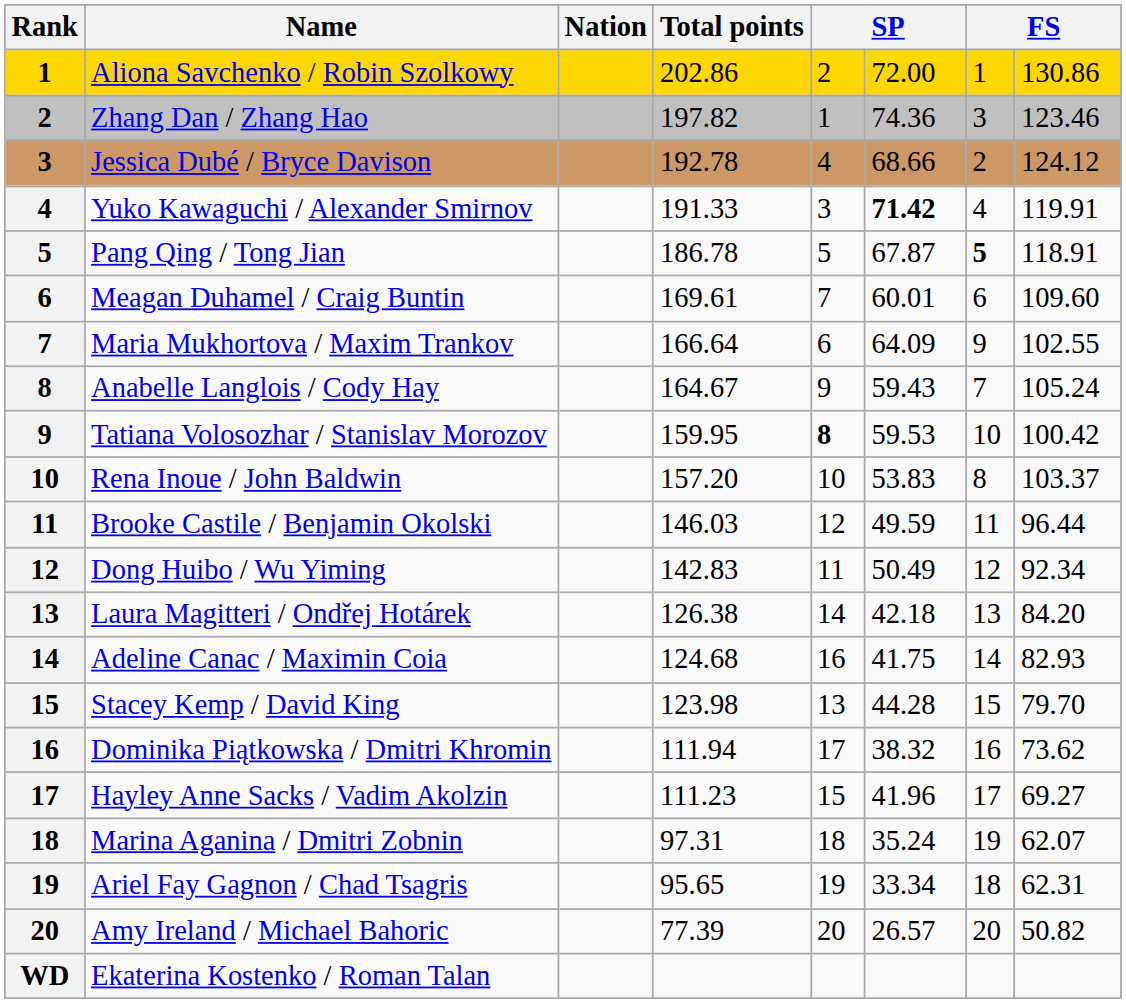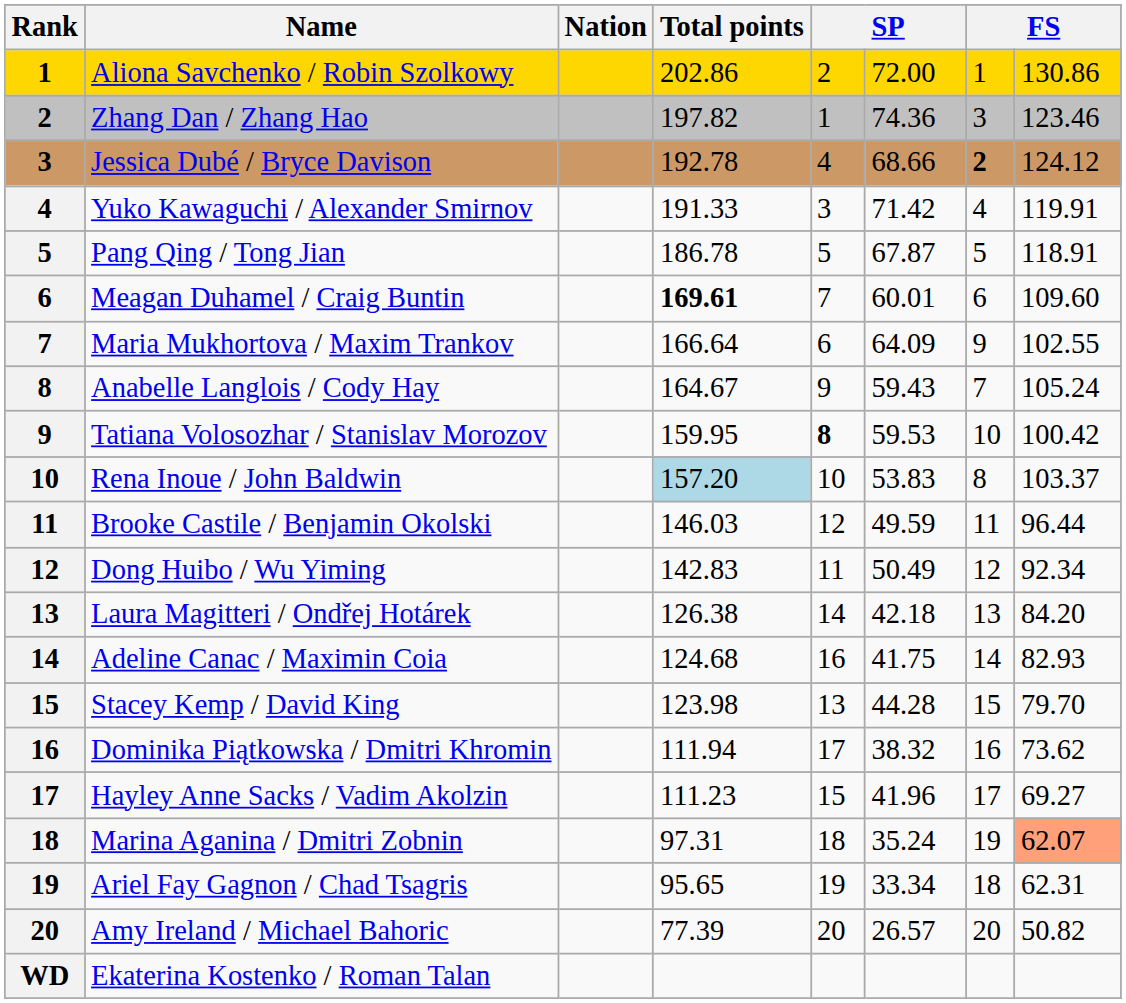(980, 162) normal -> (980, 162) bold
(903, 207) bold -> (903, 207) normal
(980, 252) bold -> (980, 252) normal
(699, 298) normal -> (699, 298) bold
(699, 478) no background -> (699, 478) lightblue background
(1053, 840) no background -> (1053, 840) lightsalmon background
